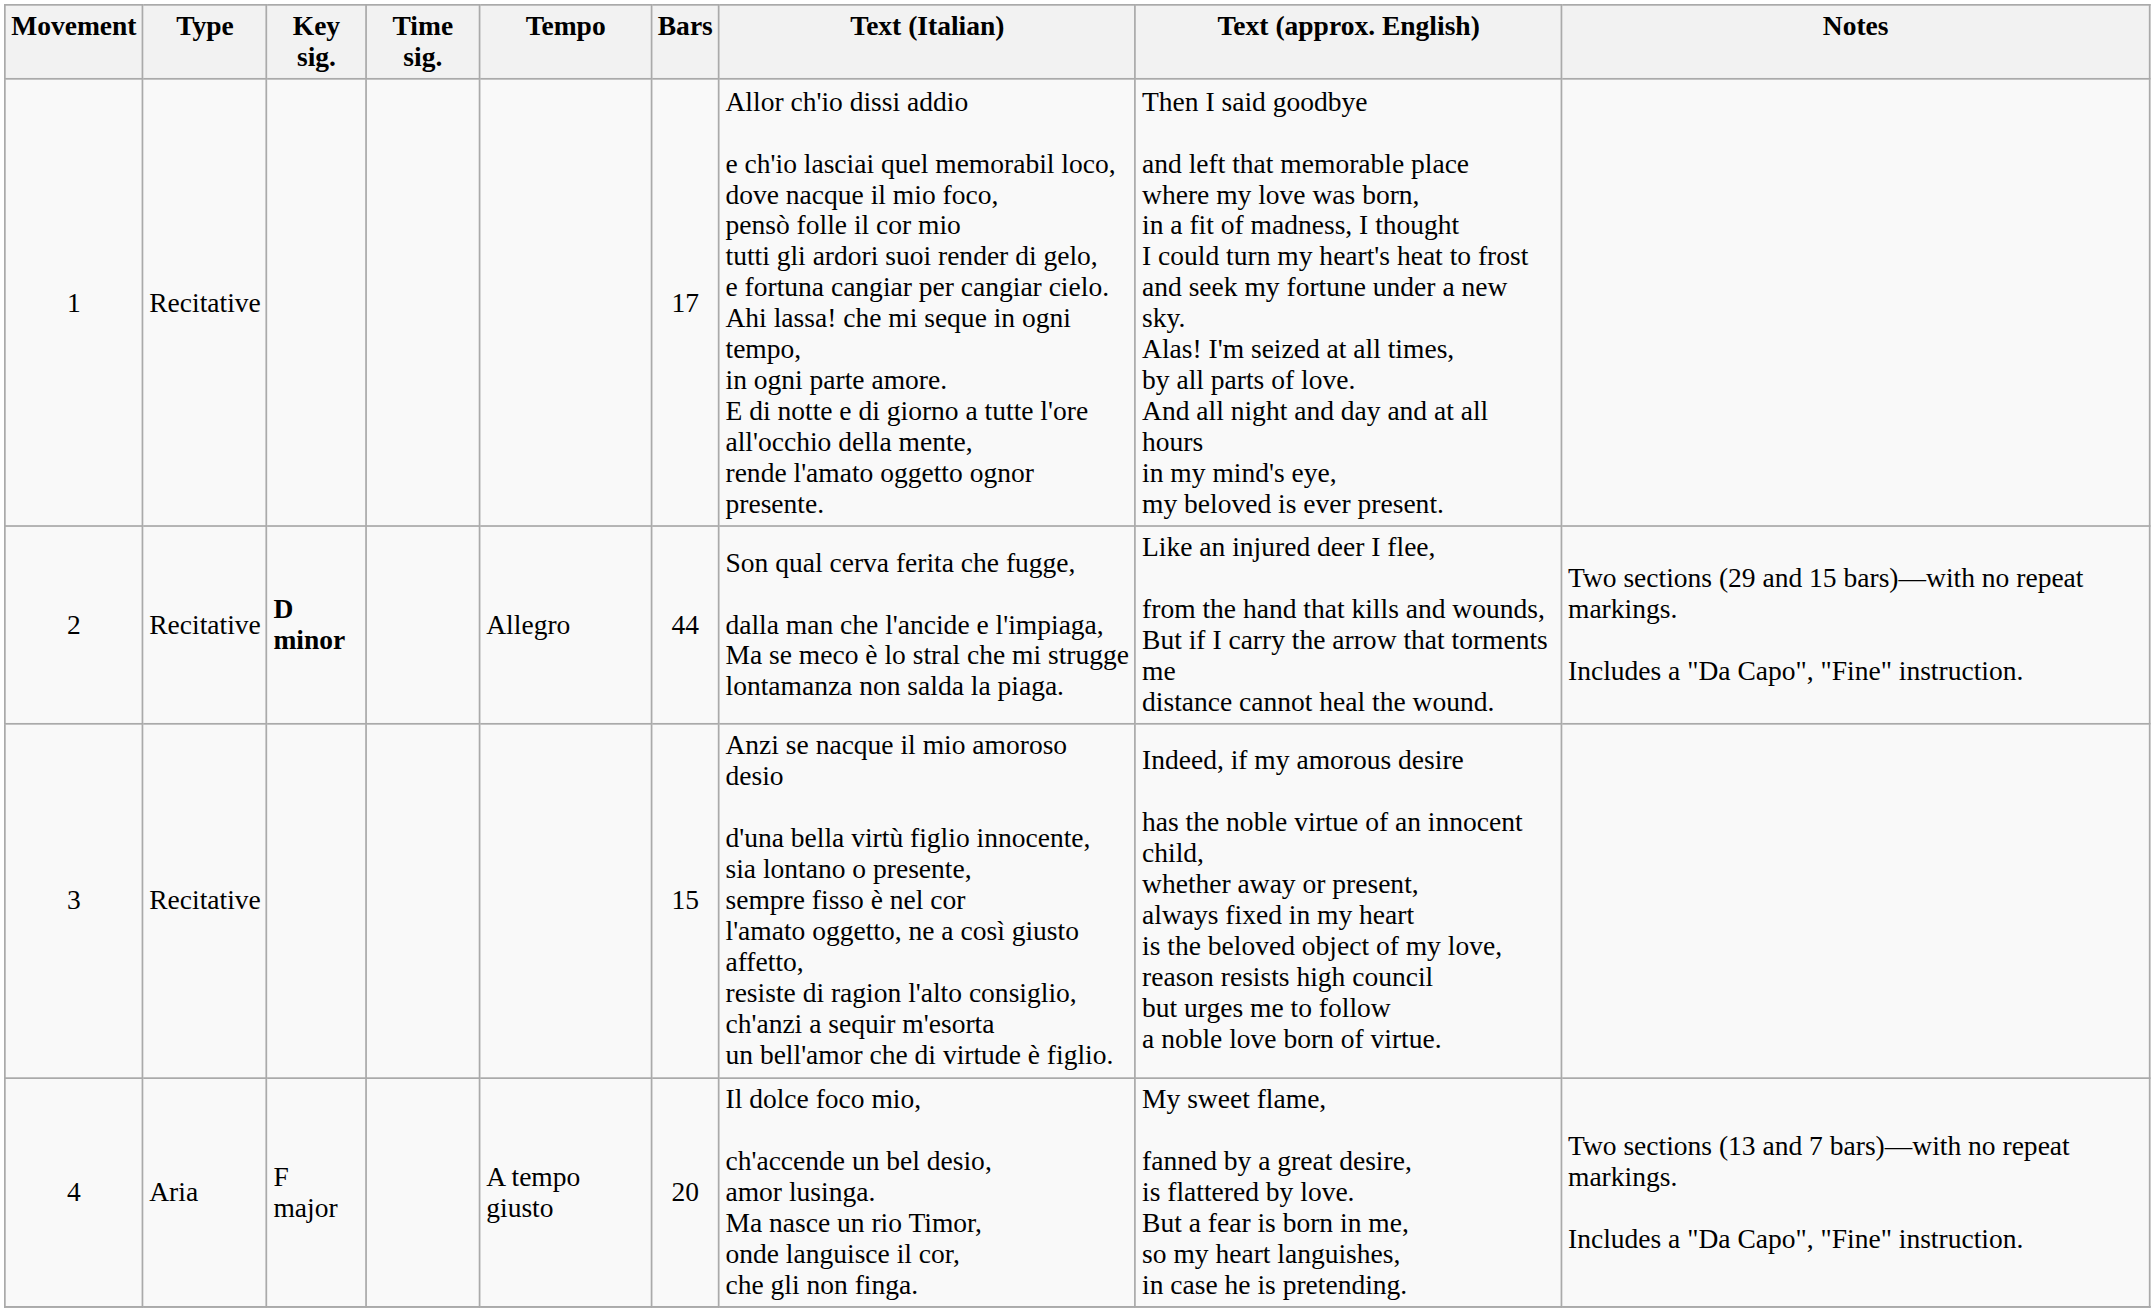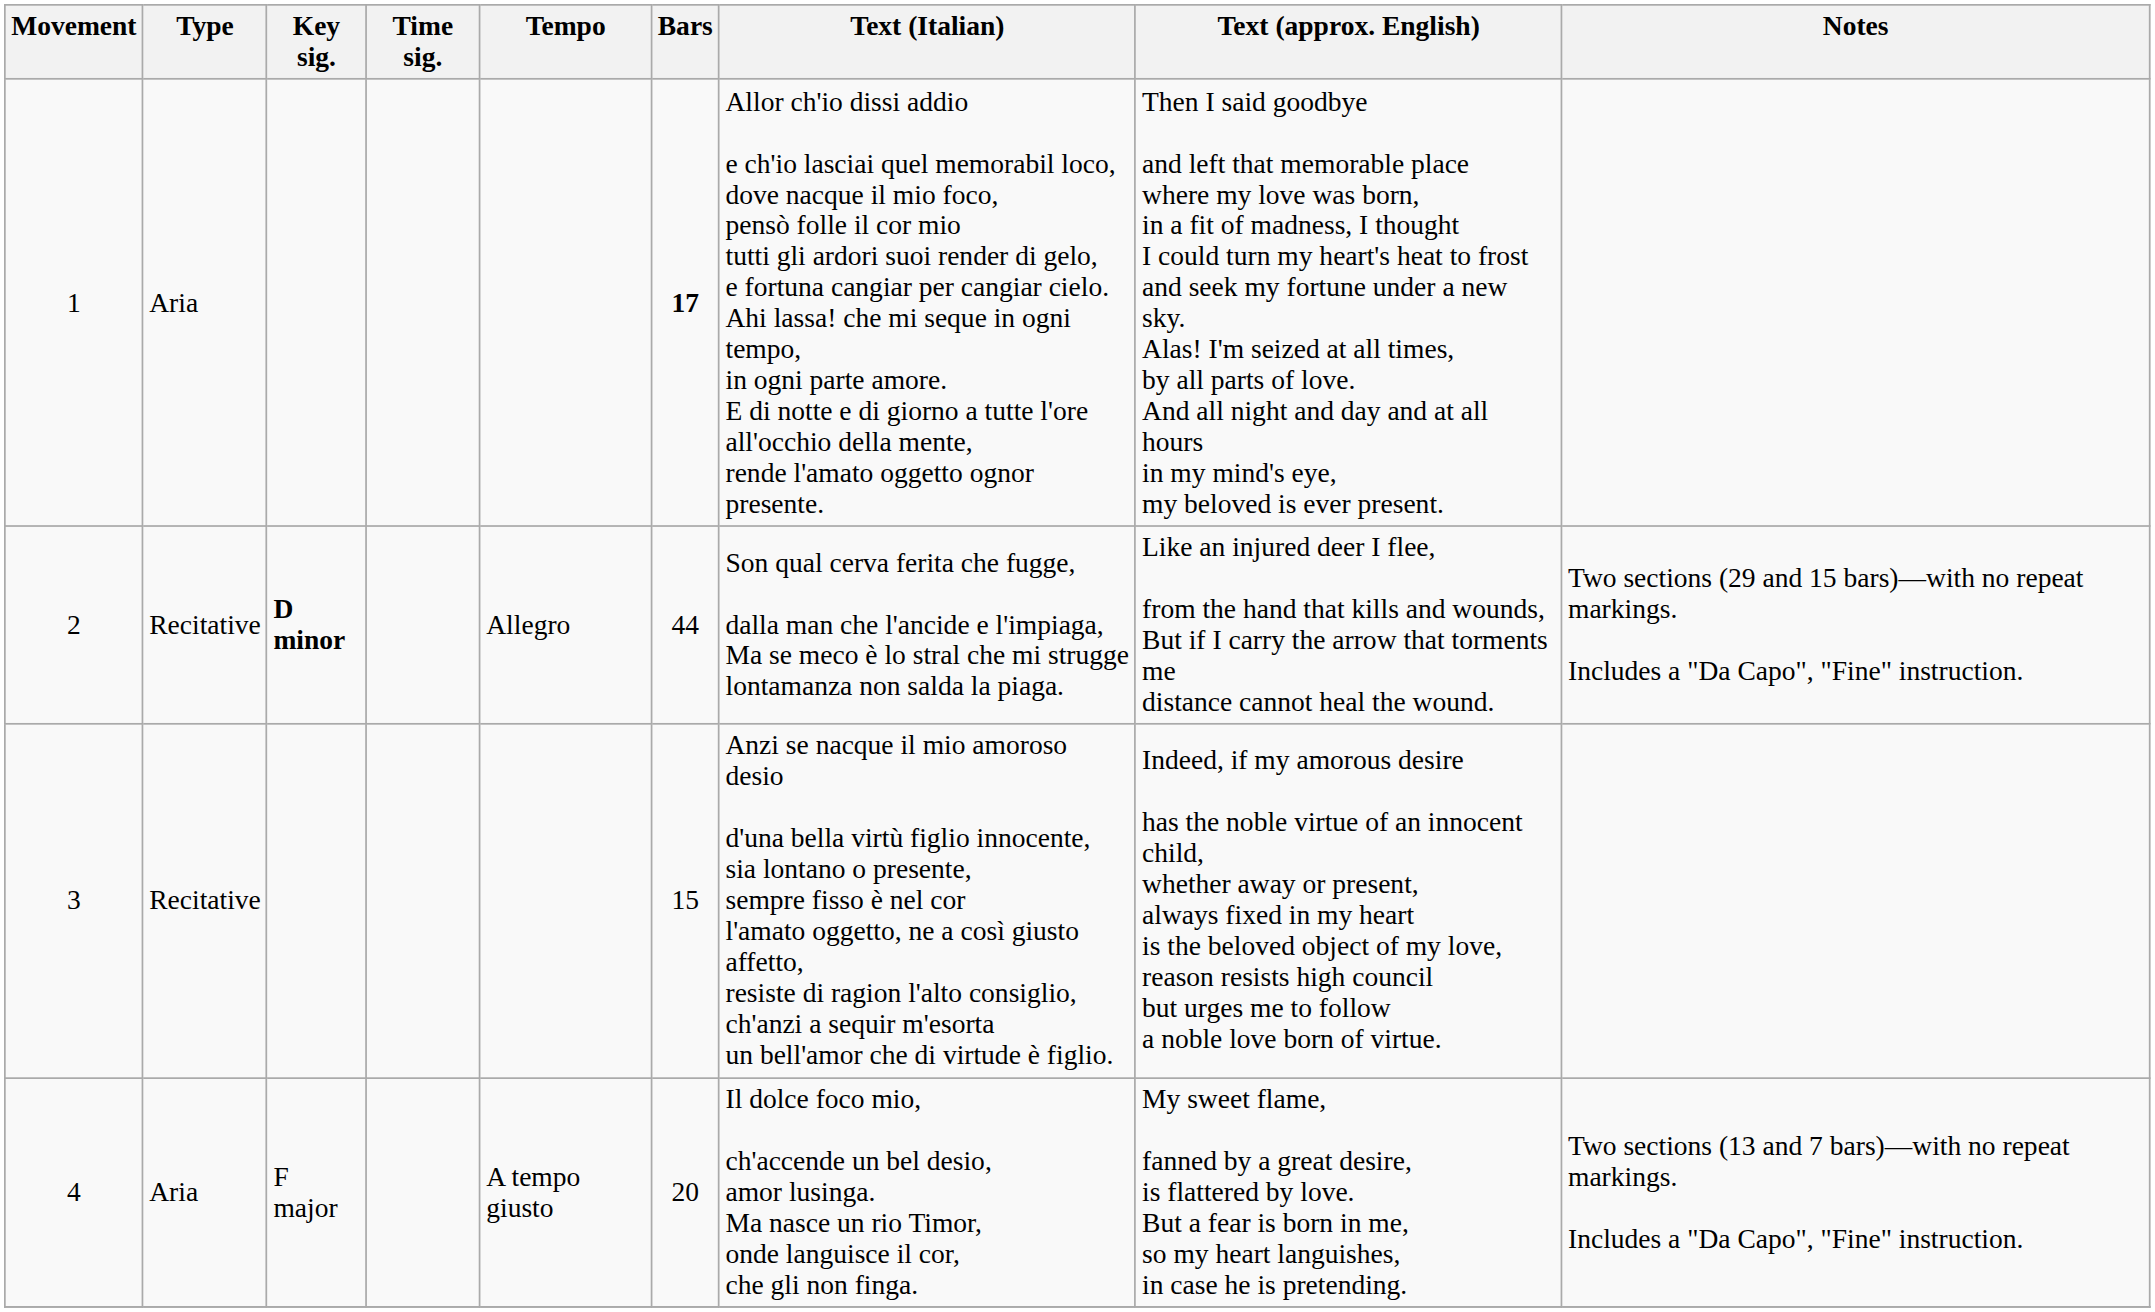(205, 302) Recitative -> (174, 302) Aria
(685, 302) normal -> (685, 302) bold
